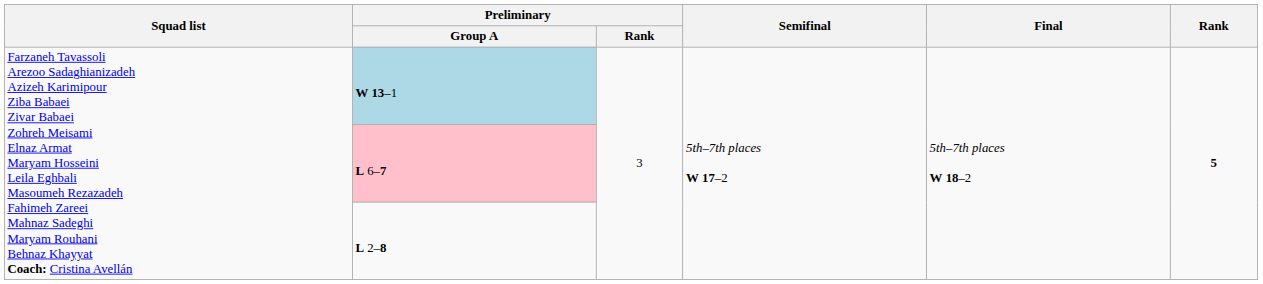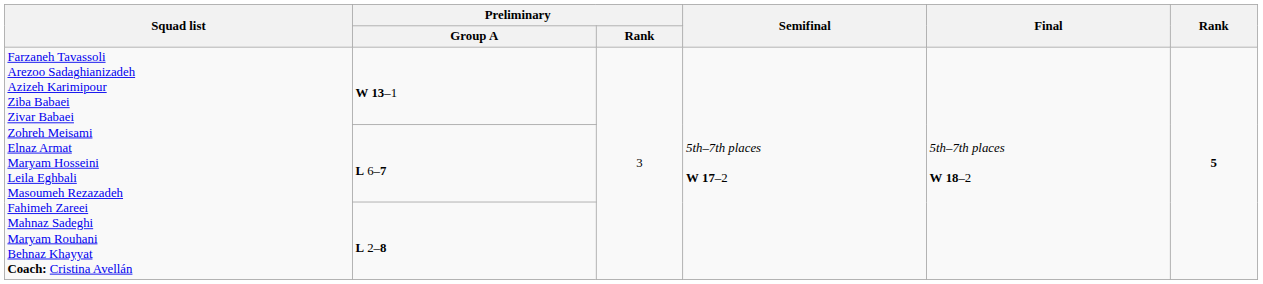(376, 93) lightblue background -> (376, 93) no background
(371, 171) pink background -> (371, 171) no background
